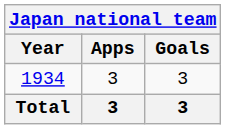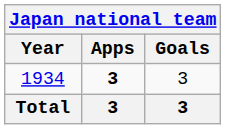(113, 79) normal -> (113, 79) bold
